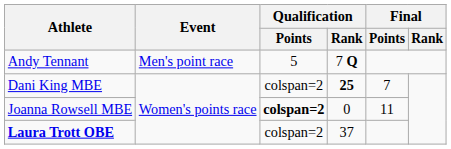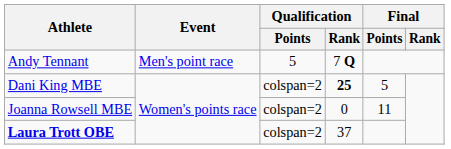(387, 85) 7 -> (384, 85) 5
(294, 109) bold -> (293, 109) normal
